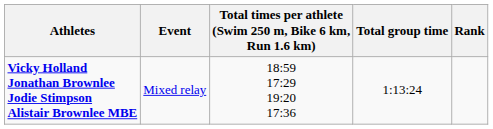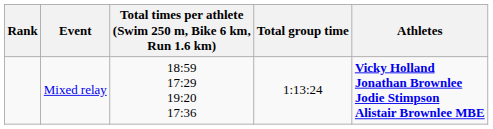columns swapped: (72, 30) <-> (470, 30)
